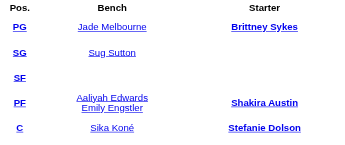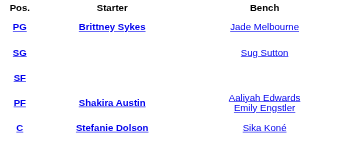columns swapped: (265, 8) <-> (112, 8)
